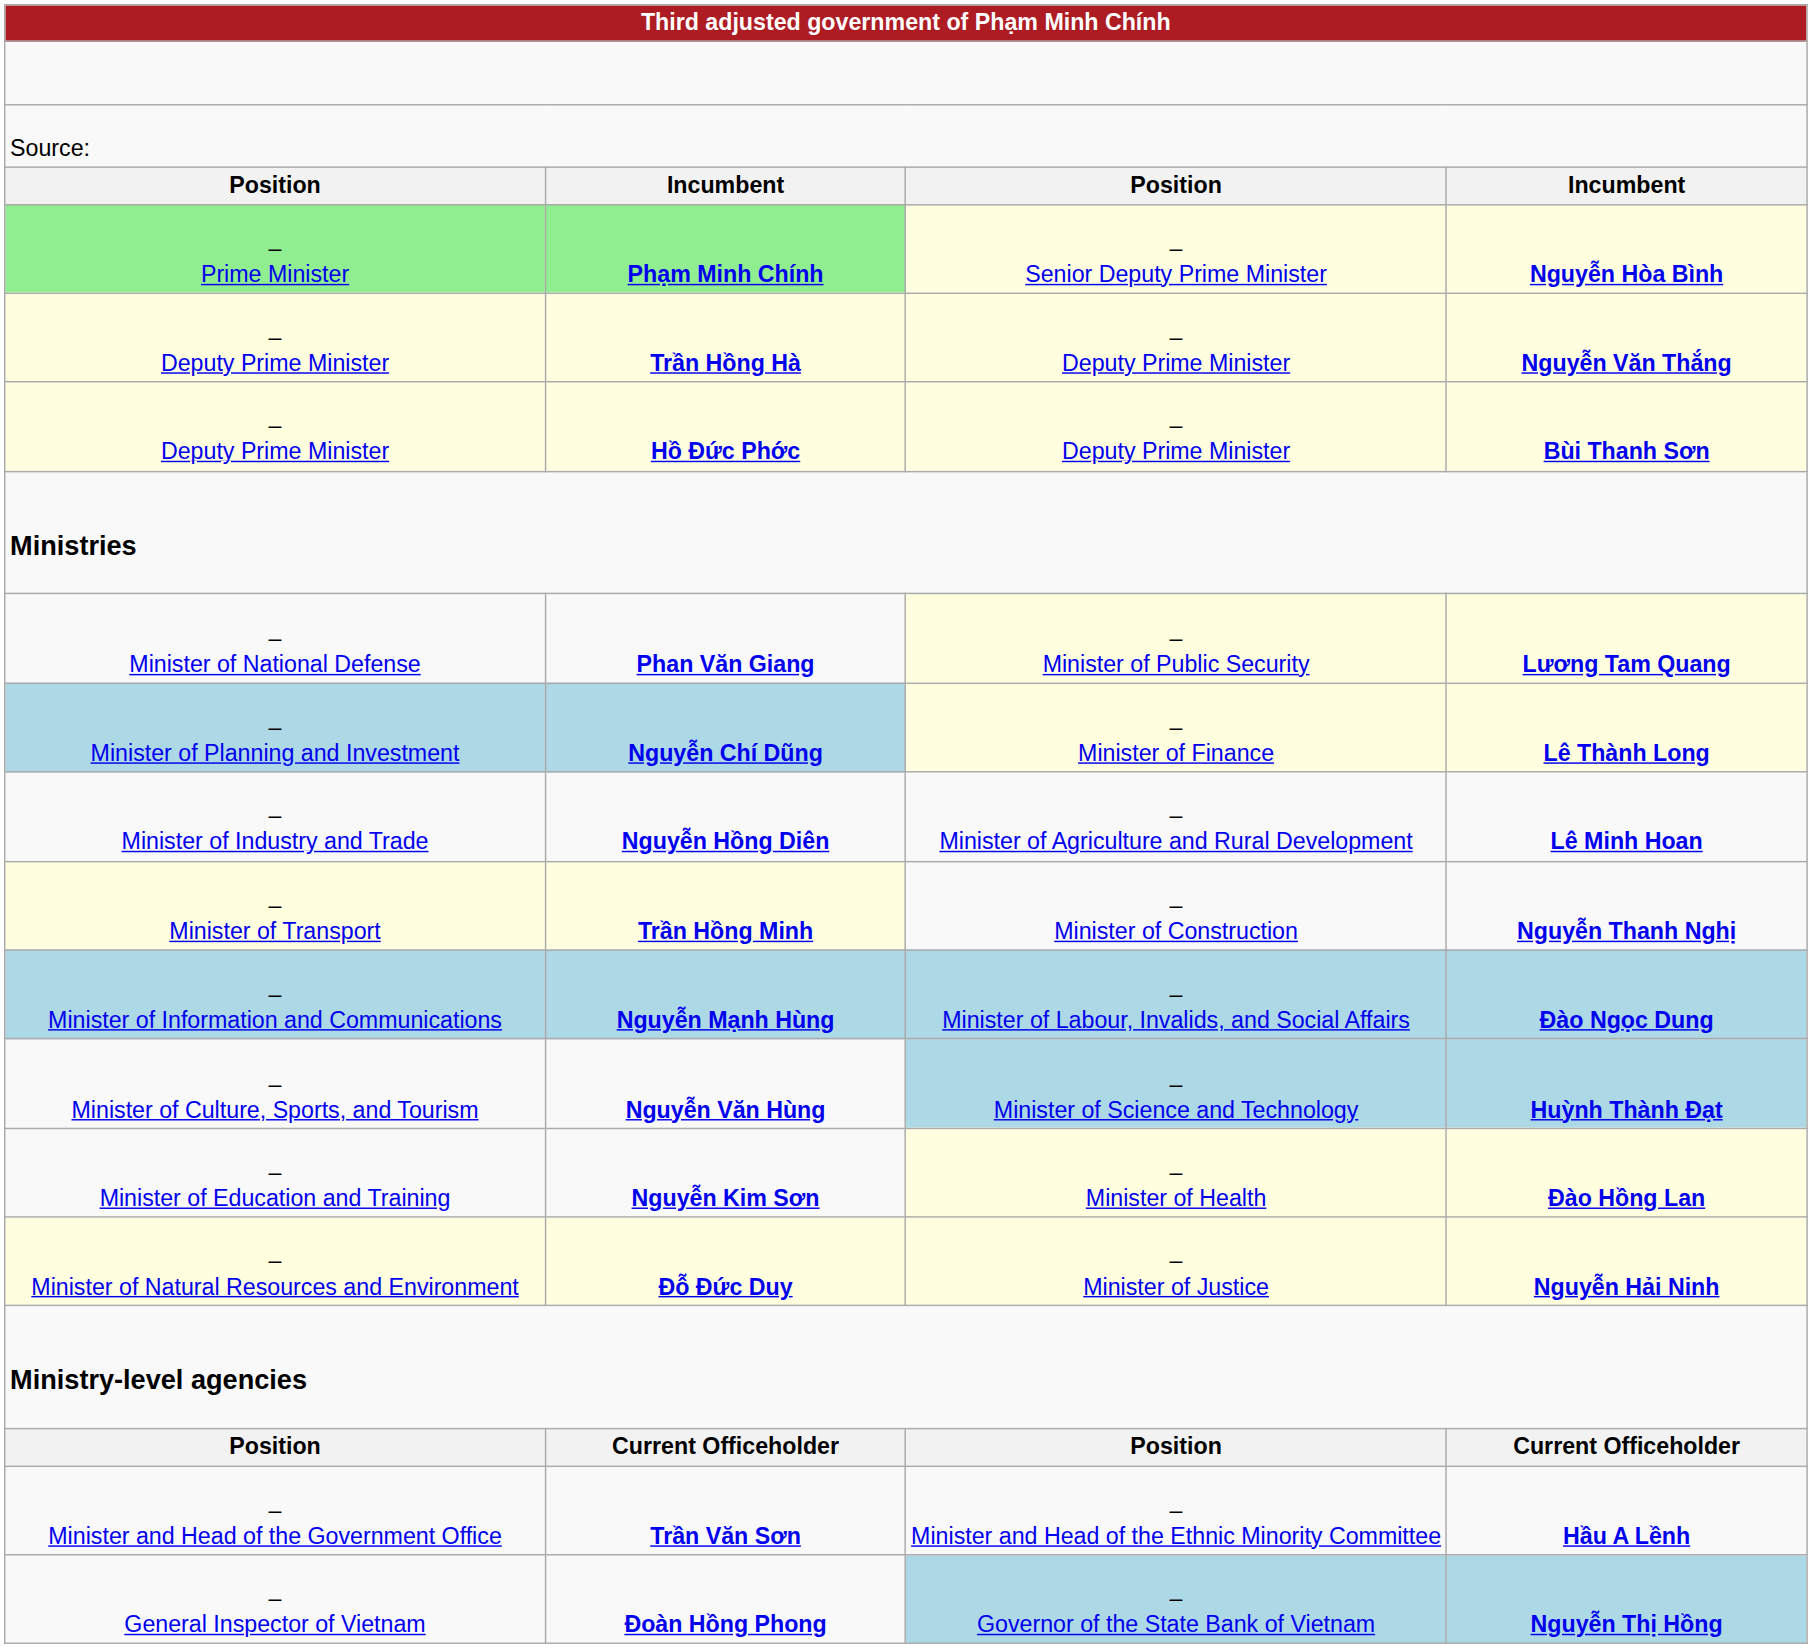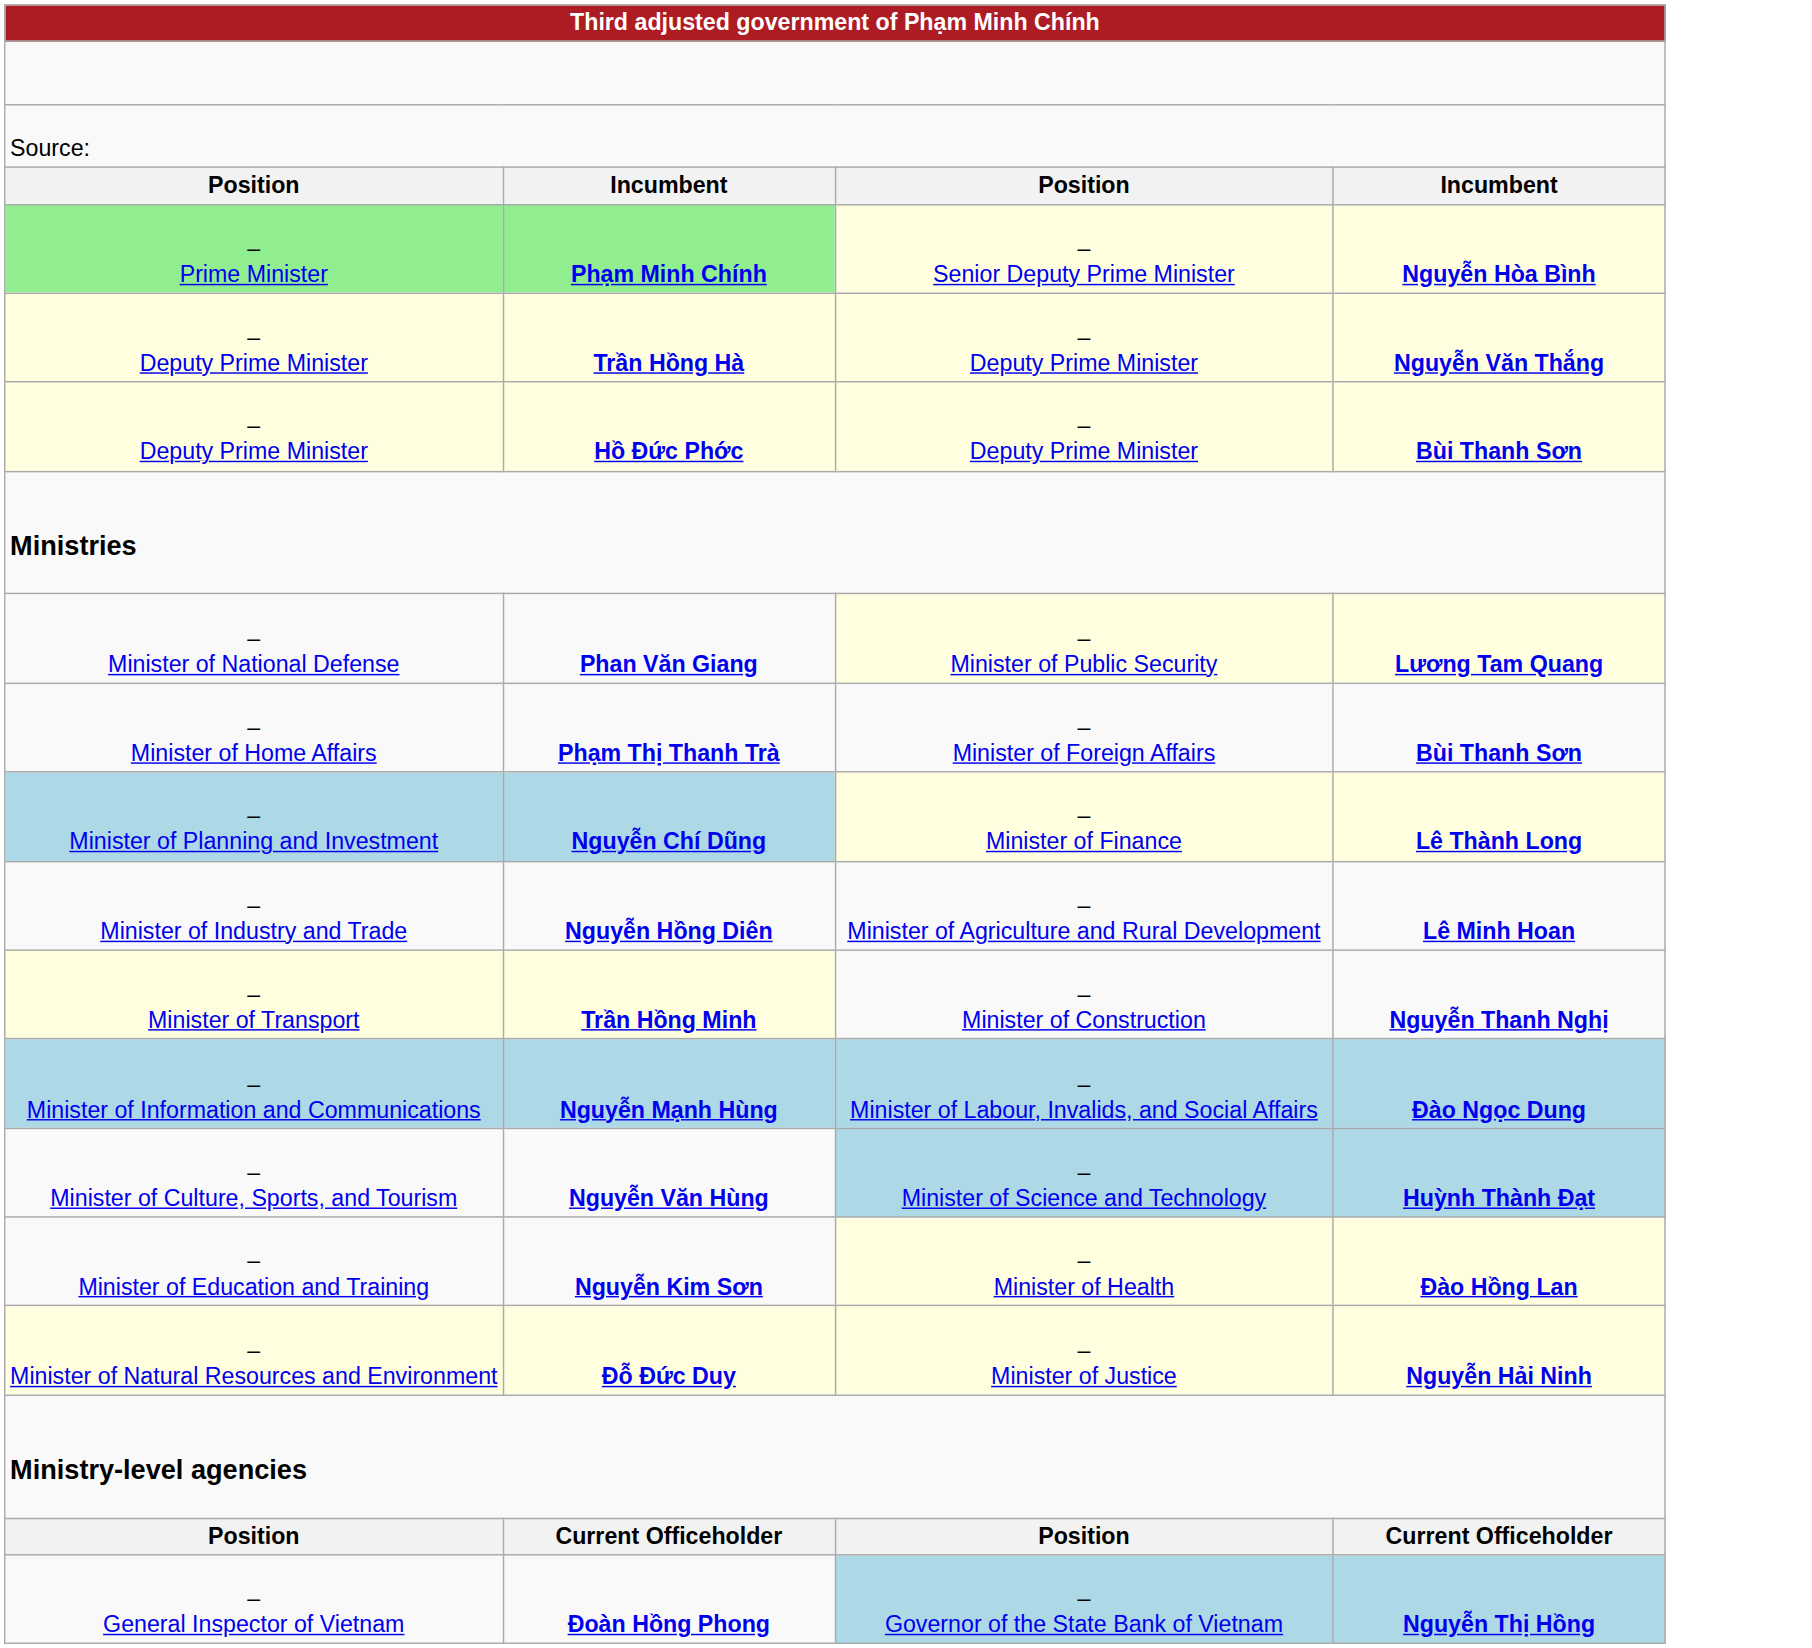+ row: (669, 753)
- row: (726, 1536)
